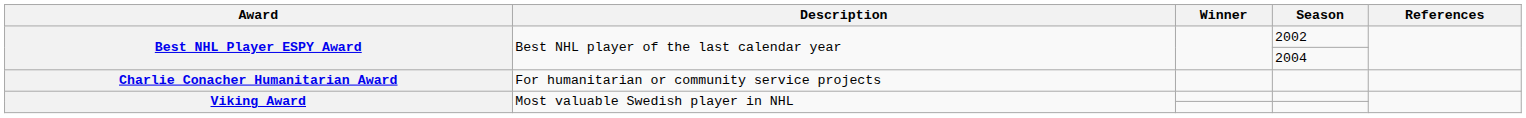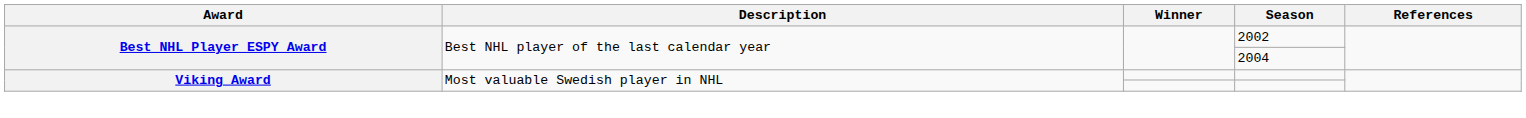- row: (258, 80)
